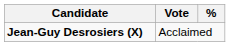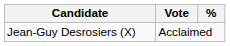(75, 32) bold -> (71, 32) normal
